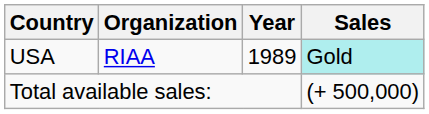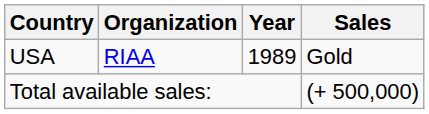(330, 57) paleturquoise background -> (330, 57) no background
